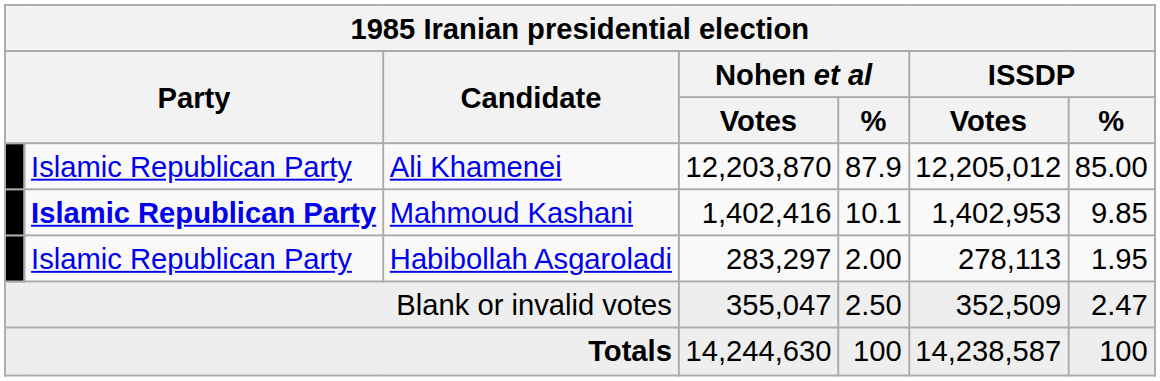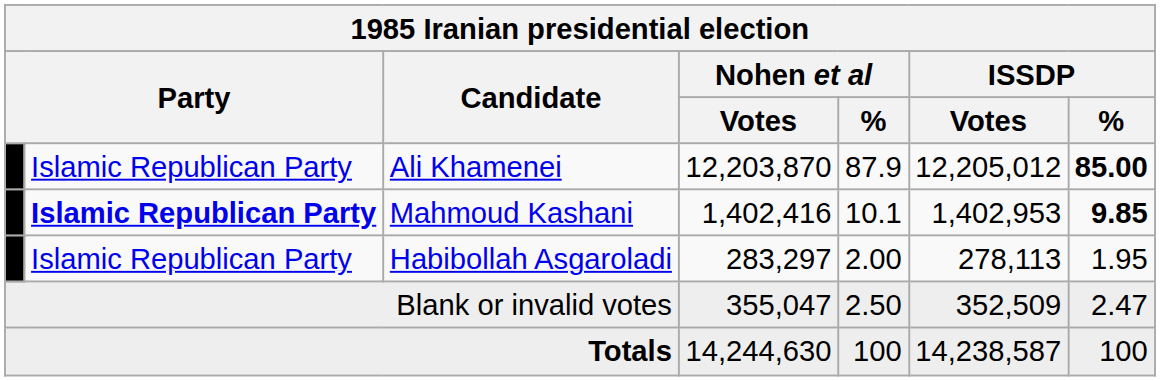(1111, 167) normal -> (1111, 167) bold
(1119, 213) normal -> (1119, 213) bold
